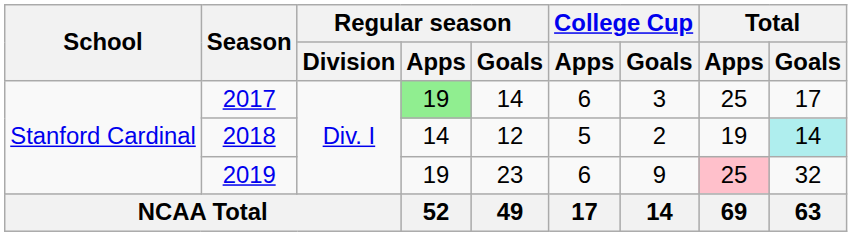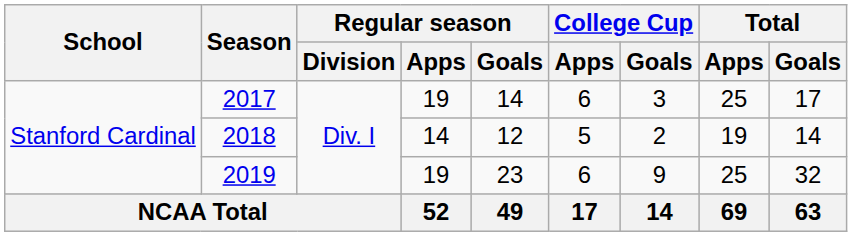(436, 99) lightgreen background -> (436, 99) no background
(808, 136) paleturquoise background -> (808, 136) no background
(734, 174) pink background -> (734, 174) no background
